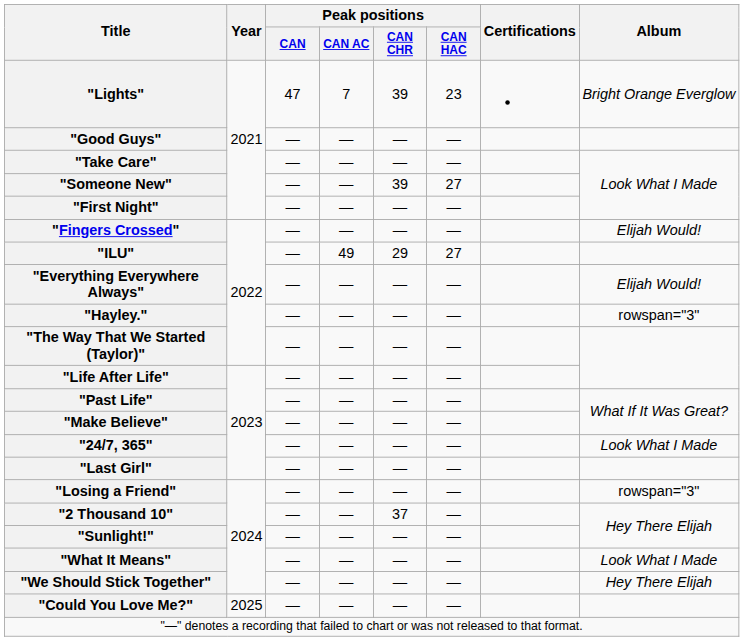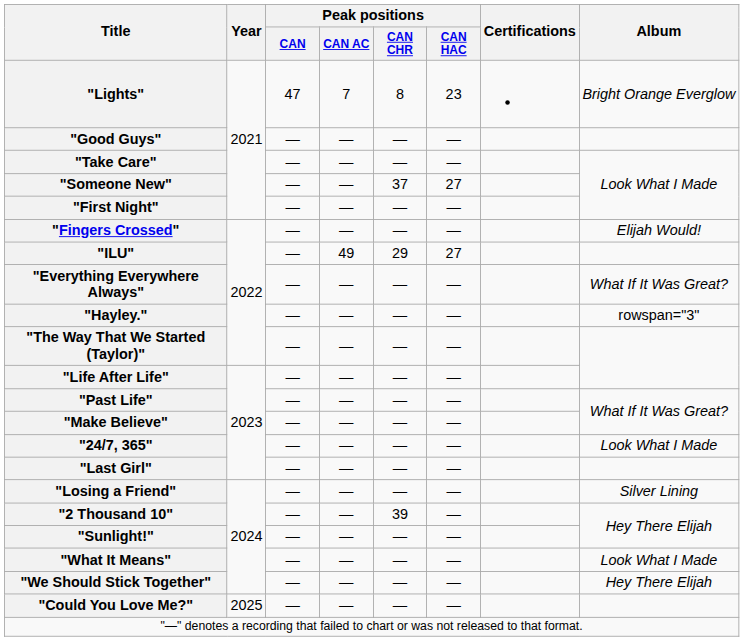(400, 93) 39 -> (400, 93) 8
(400, 184) 39 -> (400, 184) 37
(659, 284) Elijah Would! -> (659, 284) What If It Was Great?
(659, 491) rowspan="3" -> (659, 491) Silver Lining
(400, 514) 37 -> (400, 514) 39
